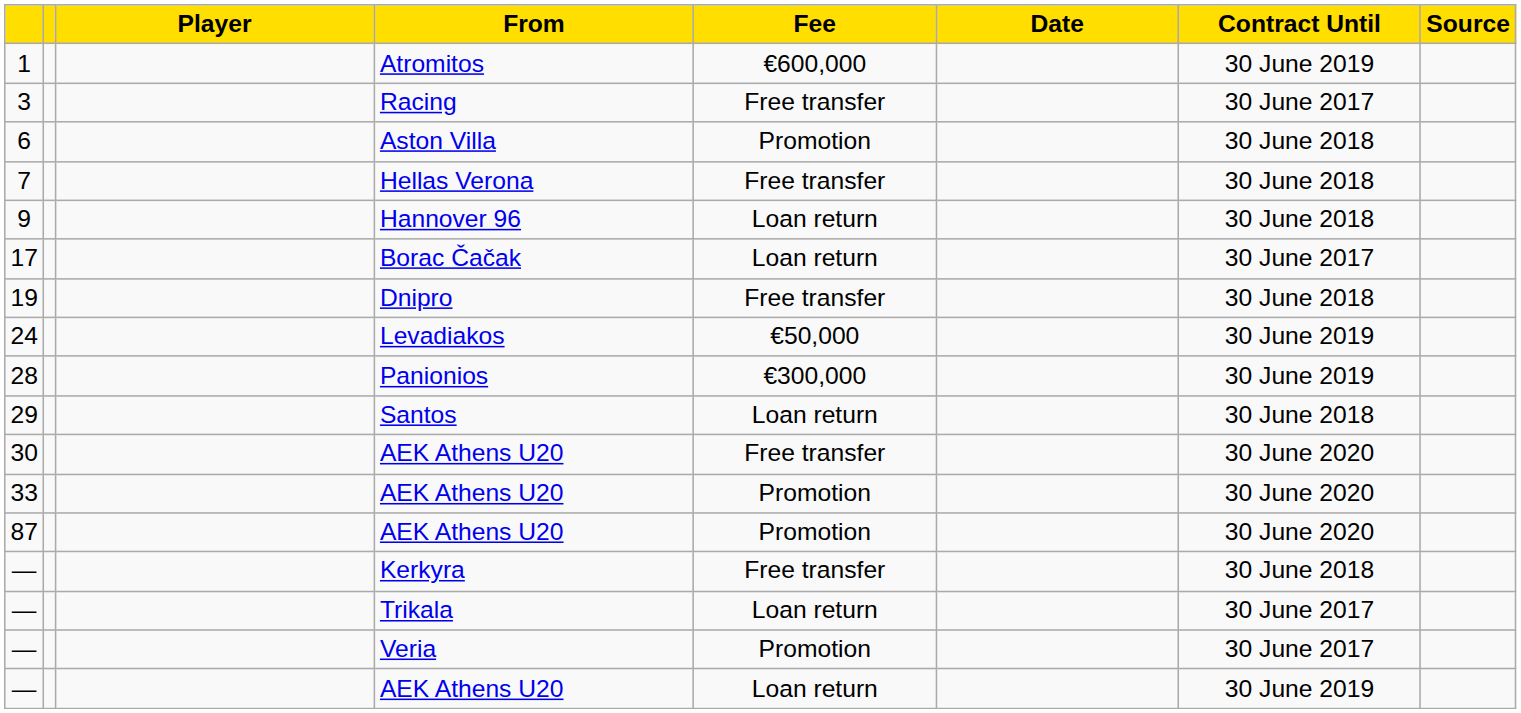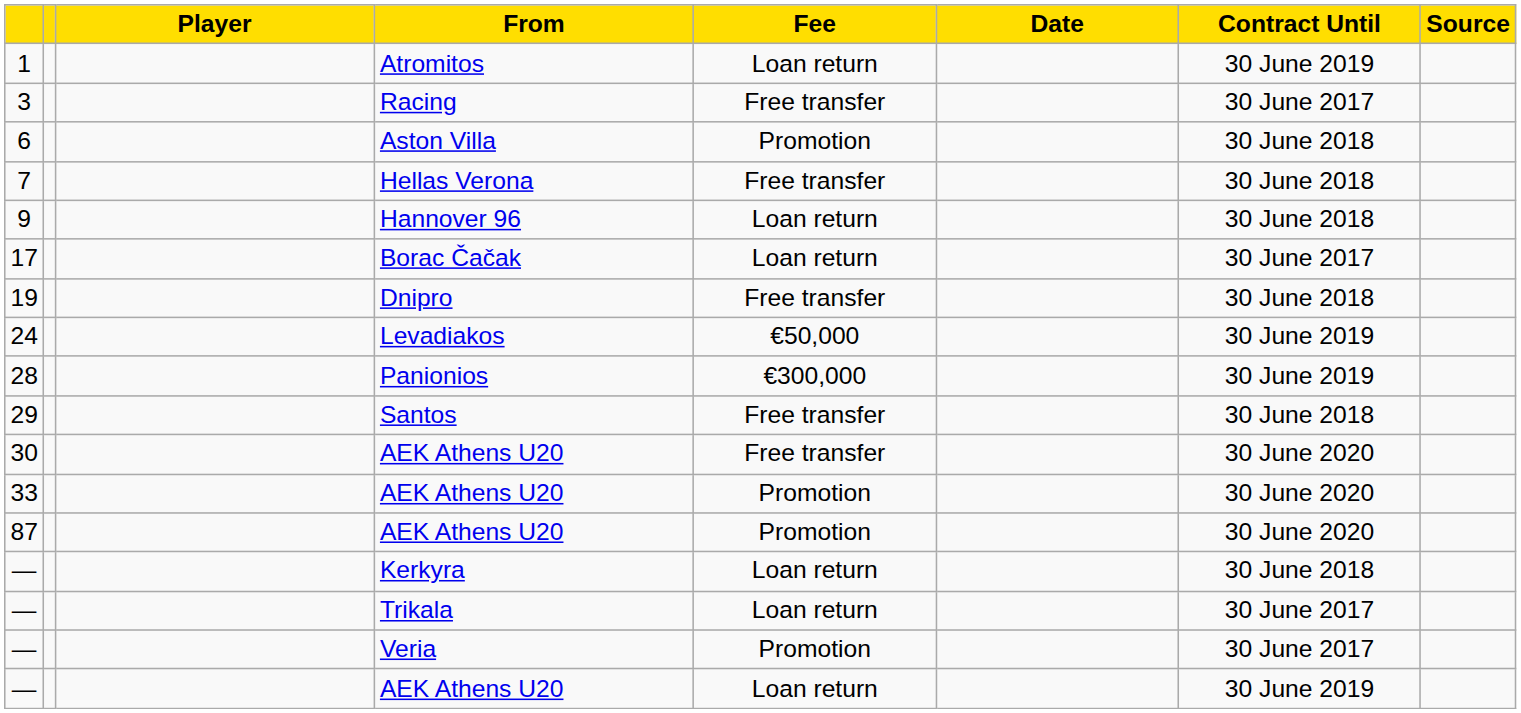(815, 63) €600,000 -> (815, 63) Loan return
(815, 414) Loan return -> (815, 414) Free transfer
(815, 571) Free transfer -> (815, 571) Loan return
